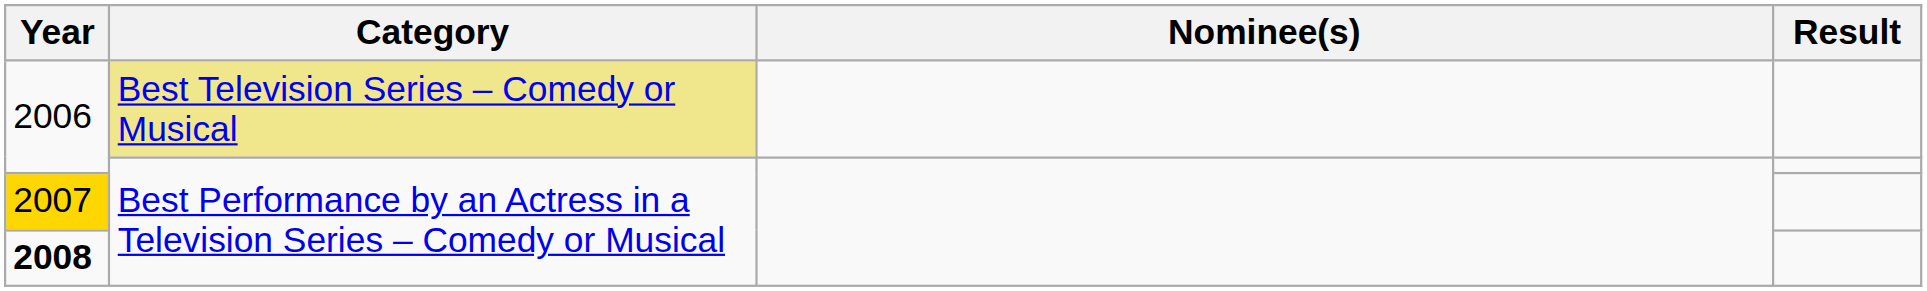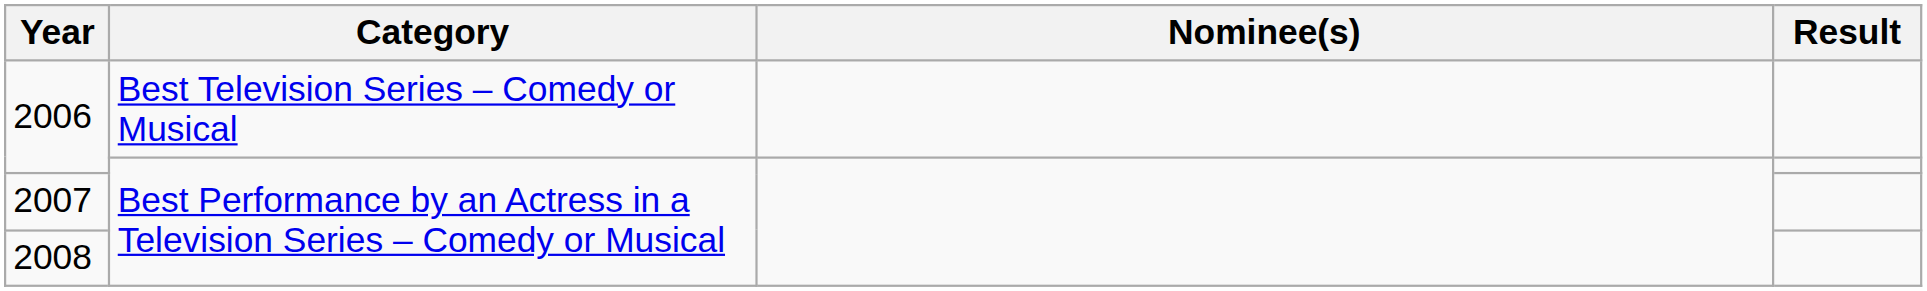(396, 108) khaki background -> (396, 108) no background
(53, 200) gold background -> (53, 200) no background
(53, 256) bold -> (53, 256) normal
